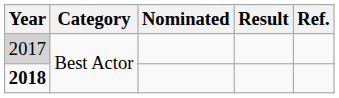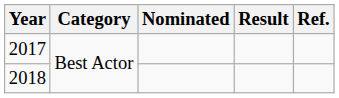(27, 48) lightgrey background -> (27, 48) no background
(27, 78) bold -> (27, 78) normal
